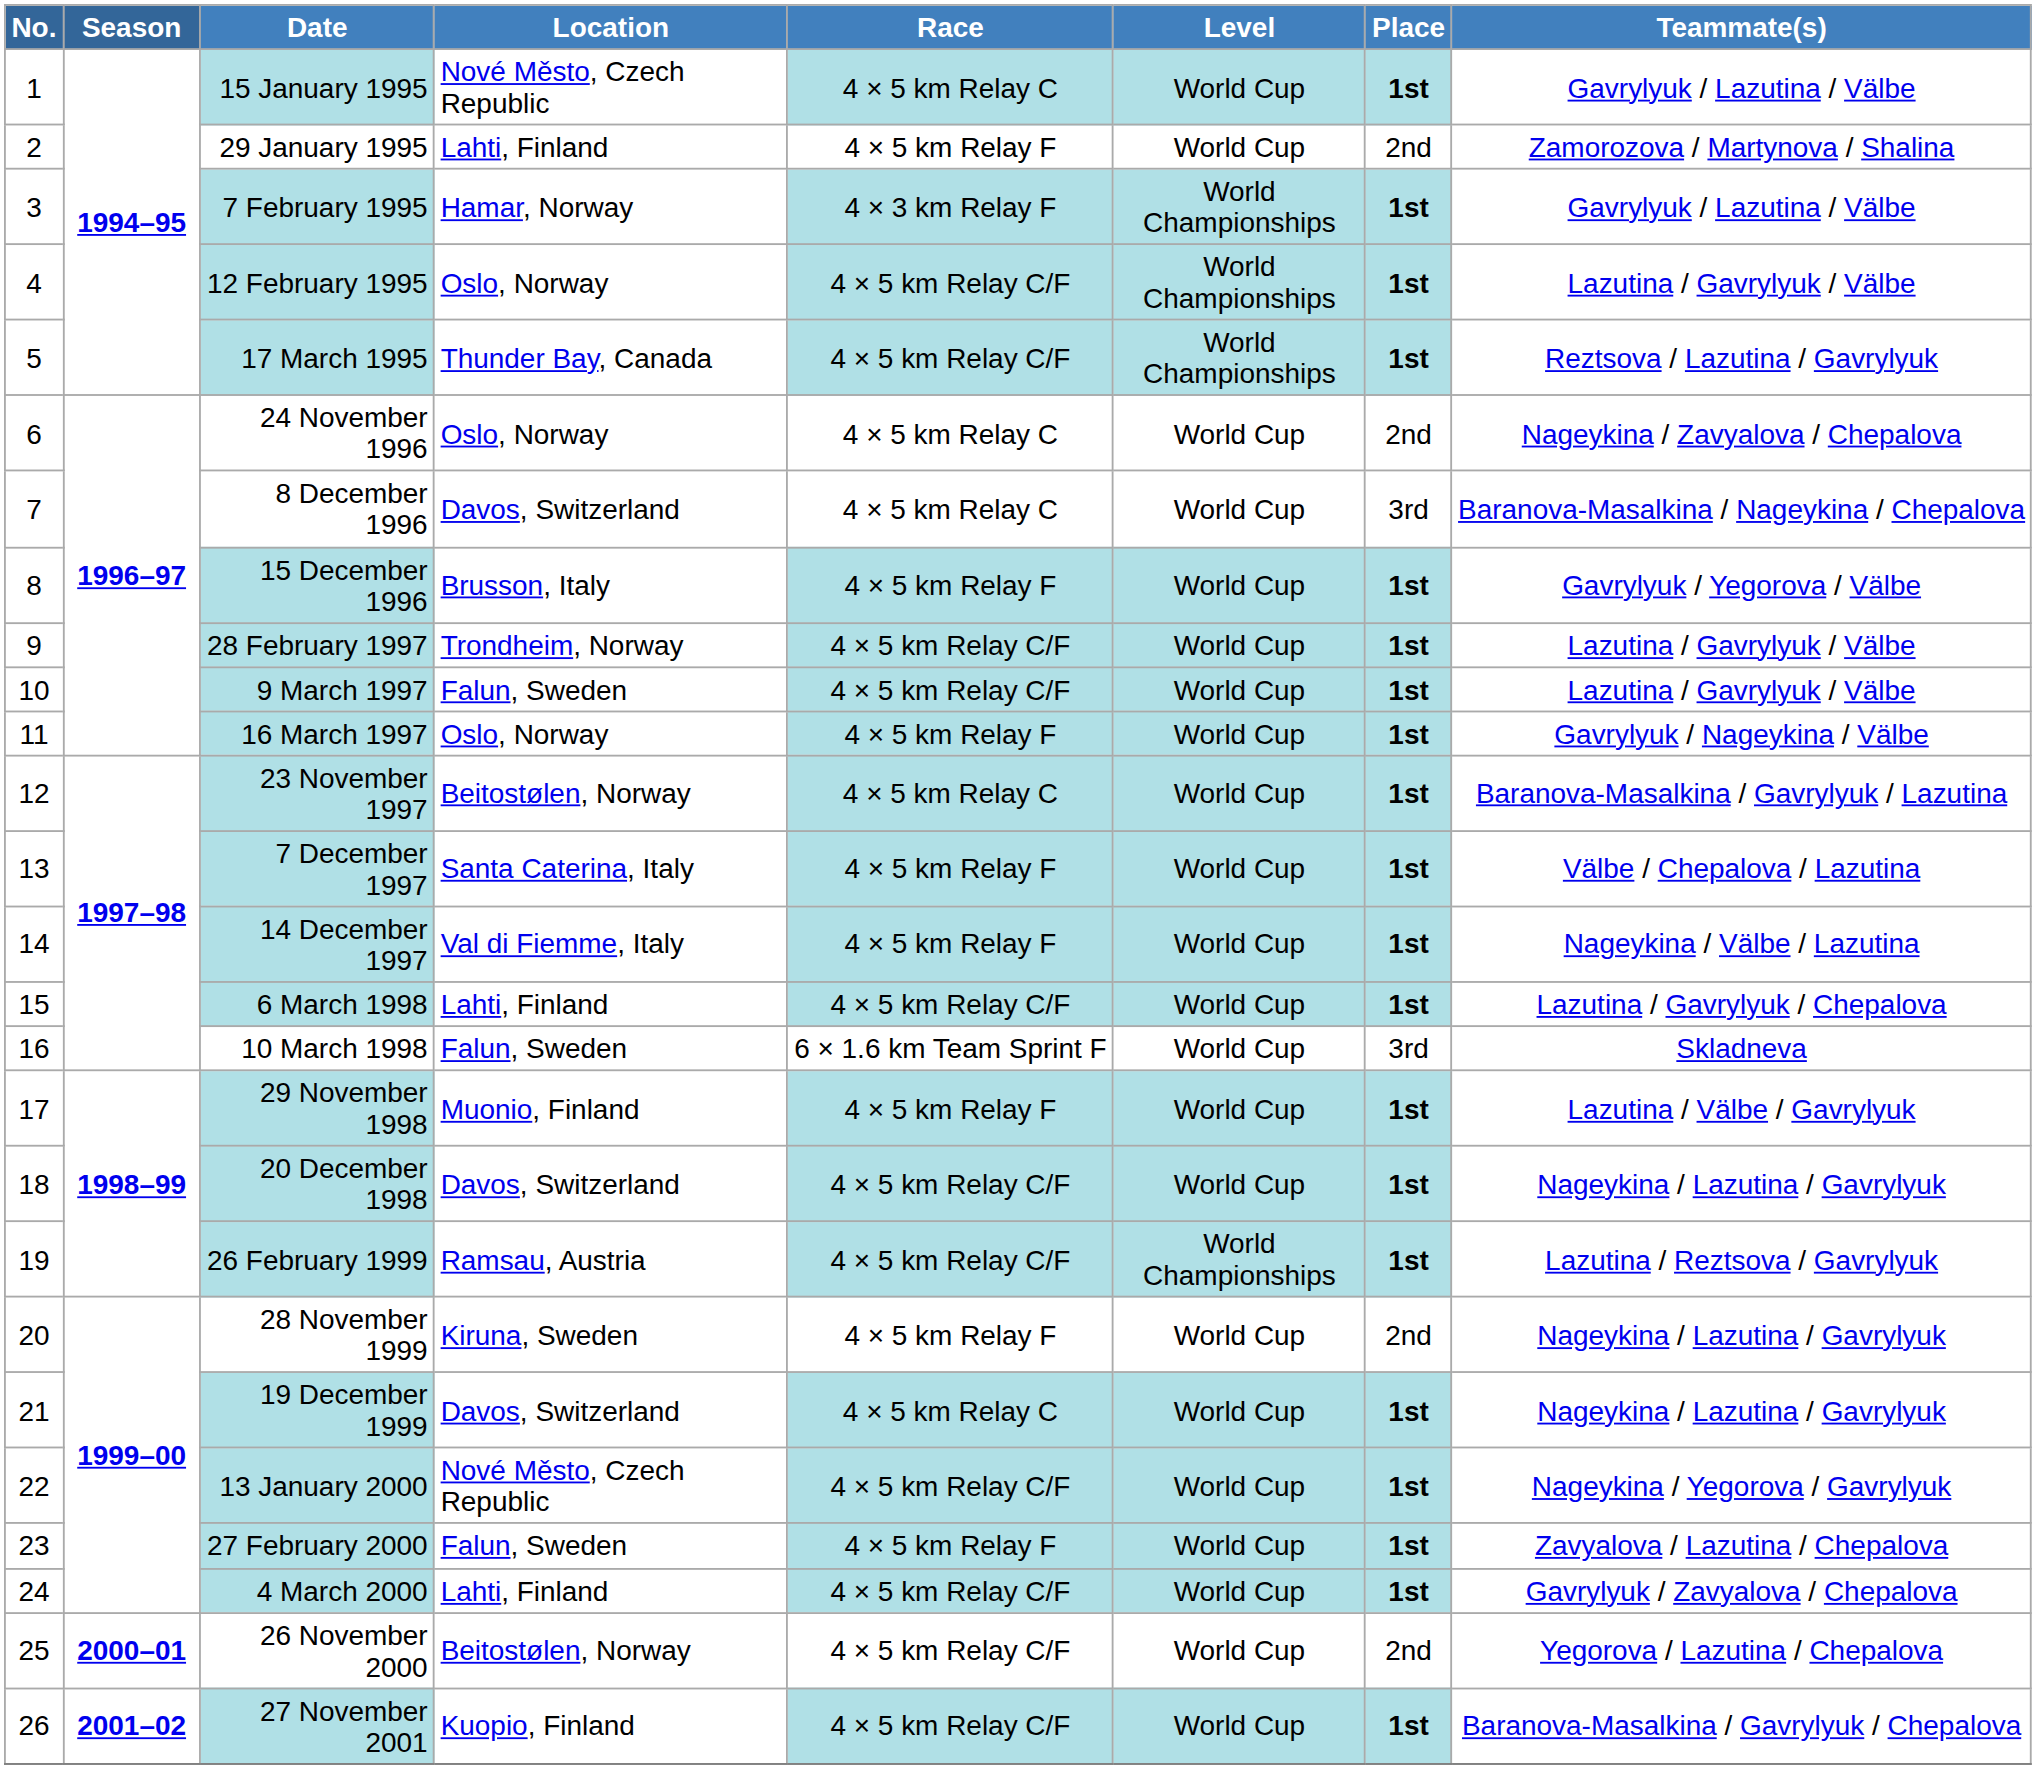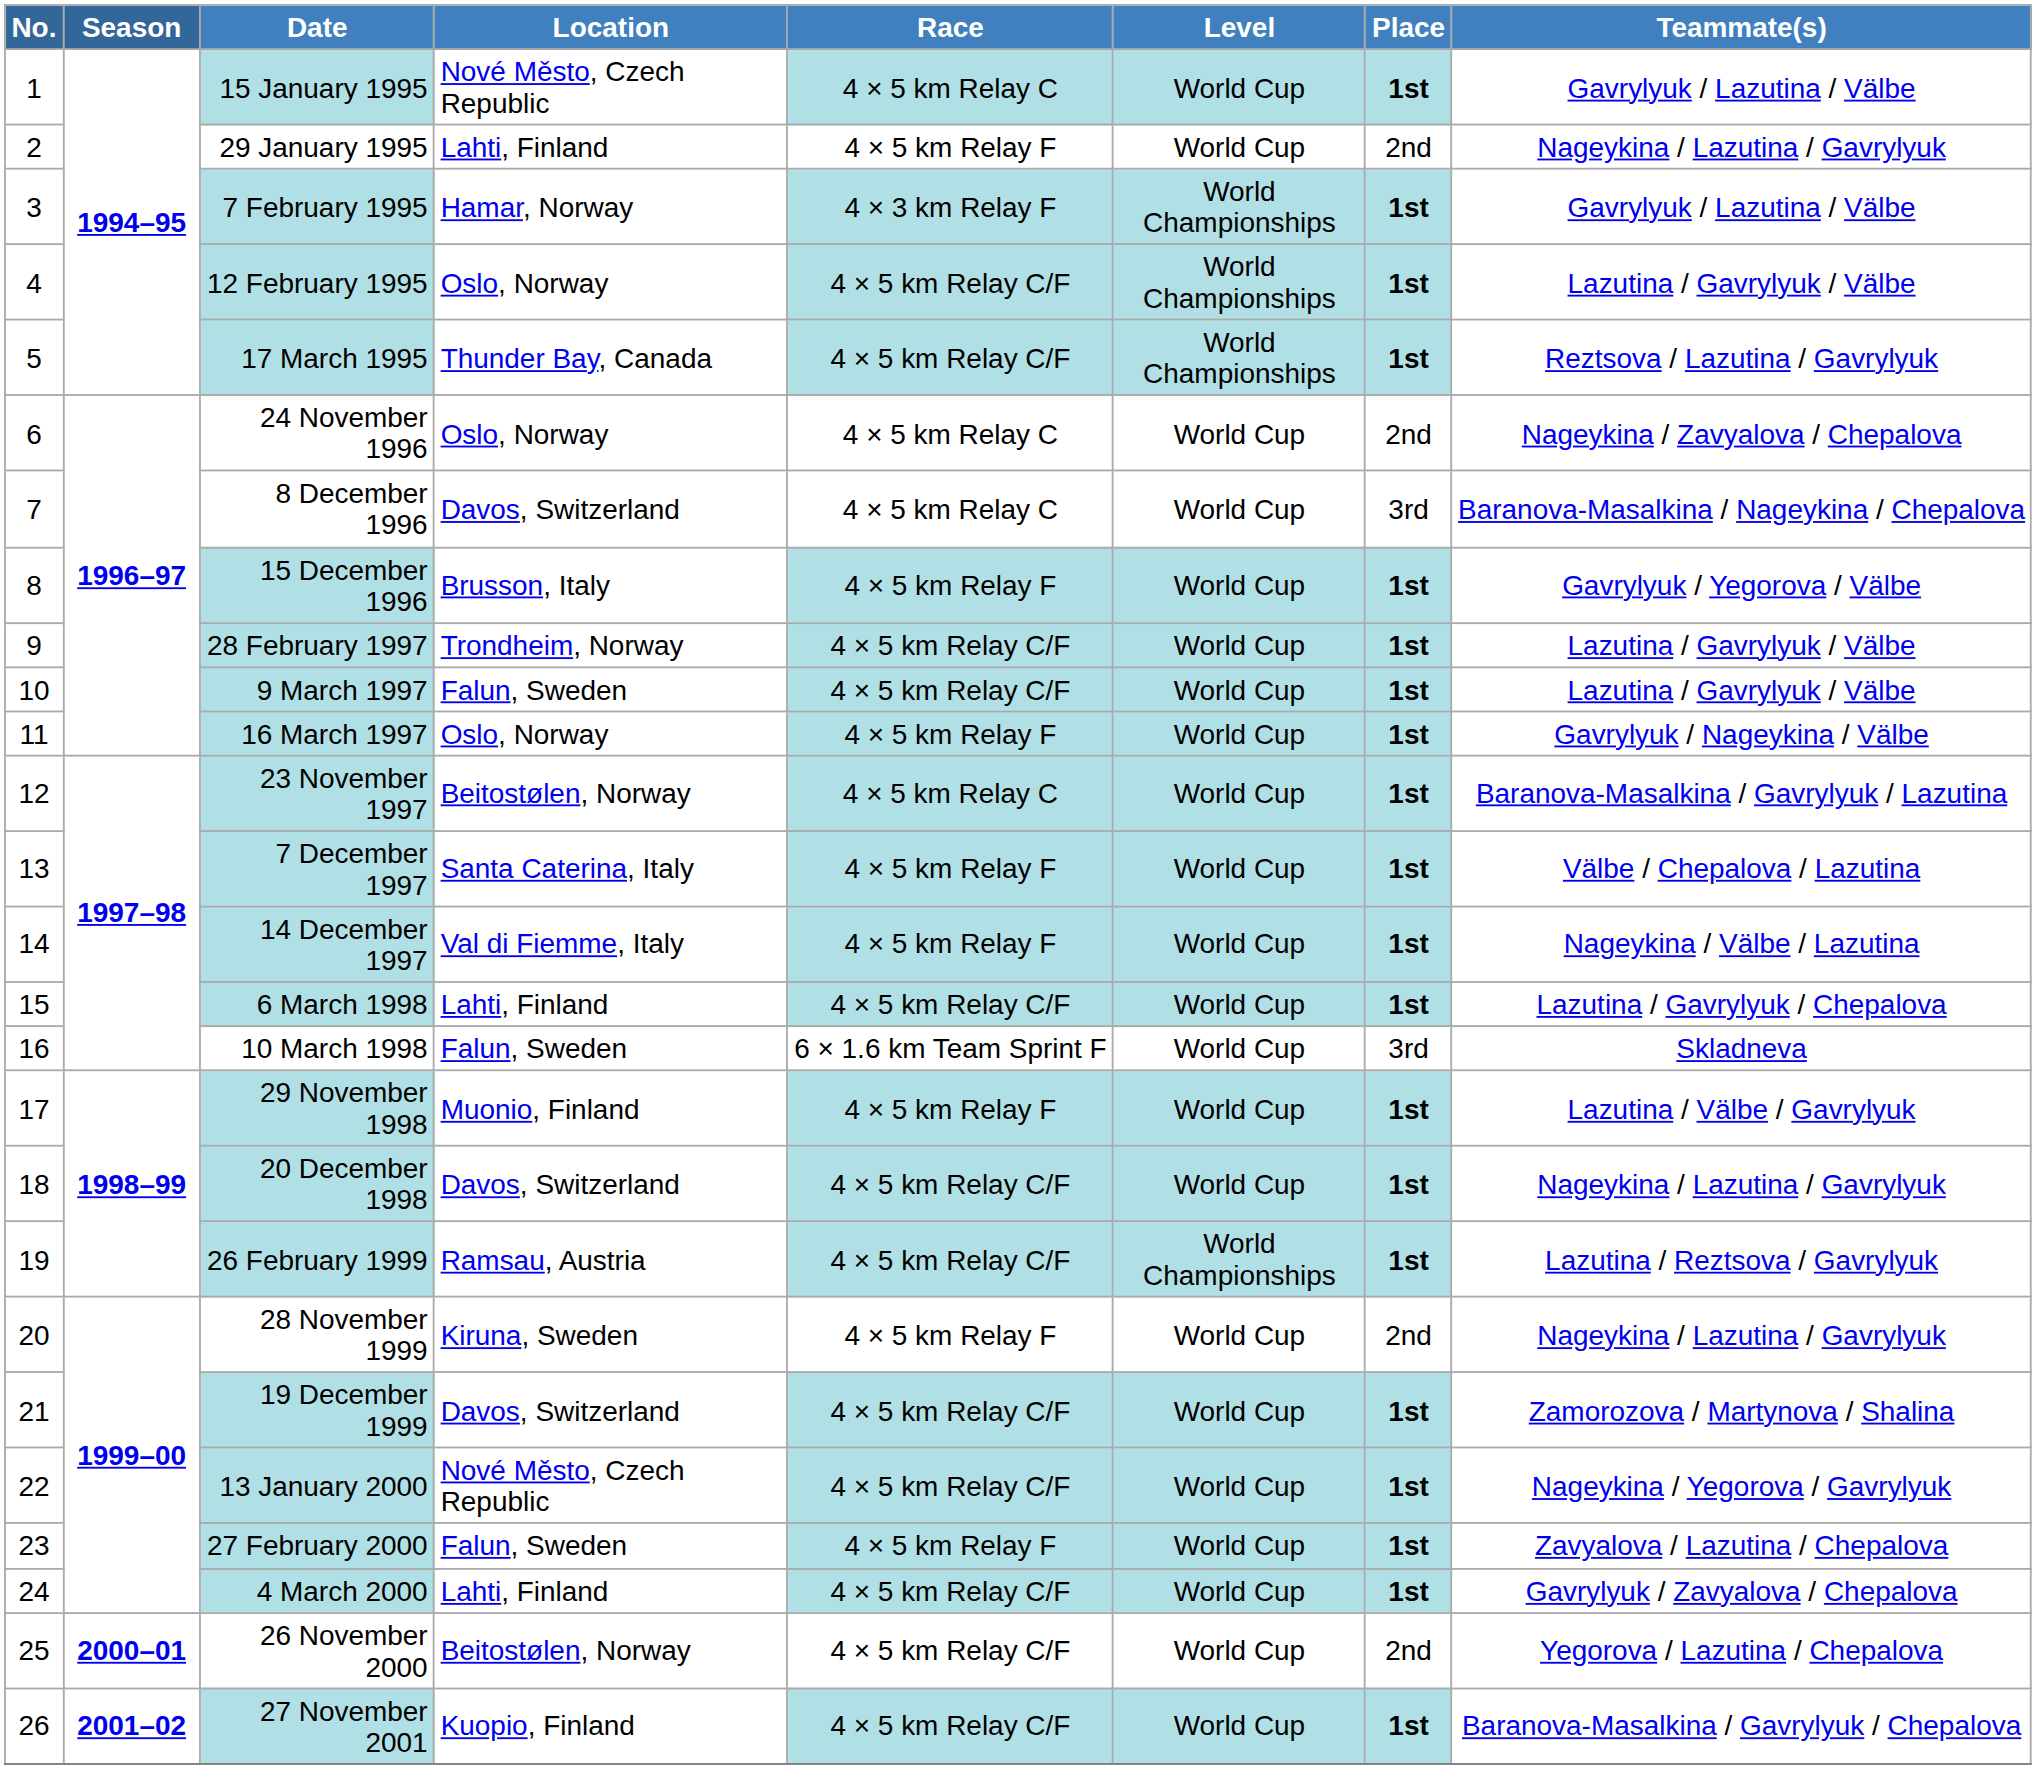(1742, 147) Zamorozova / Martynova / Shalina -> (1742, 147) Nageykina / Lazutina / Gavrylyuk
(950, 1411) 4 × 5 km Relay C -> (950, 1411) 4 × 5 km Relay C/F
(1742, 1411) Nageykina / Lazutina / Gavrylyuk -> (1742, 1411) Zamorozova / Martynova / Shalina
